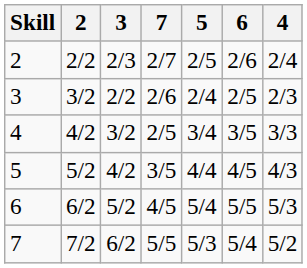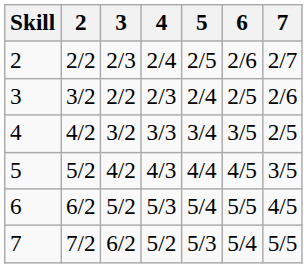columns swapped: (282, 22) <-> (161, 22)
